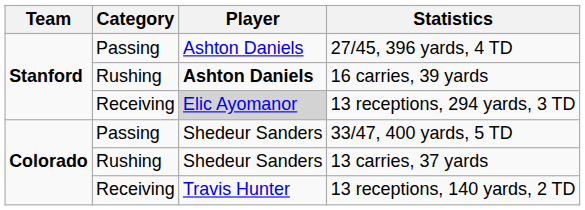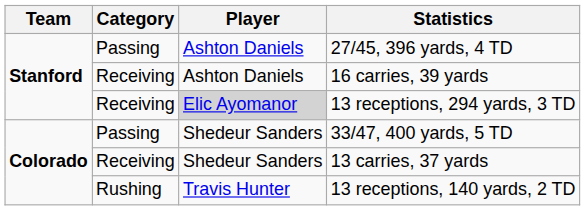(129, 76) Rushing -> (135, 76) Receiving
(248, 76) bold -> (243, 76) normal
(129, 161) Rushing -> (135, 161) Receiving
(135, 190) Receiving -> (129, 190) Rushing
